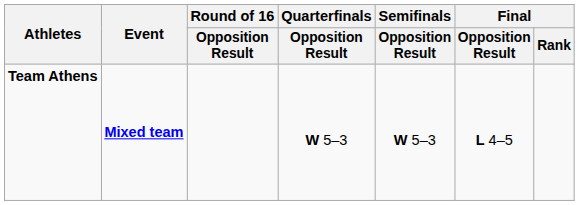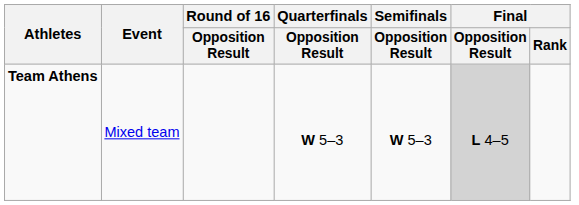(144, 133) bold -> (142, 133) normal
(494, 141) no background -> (490, 141) lightgrey background
